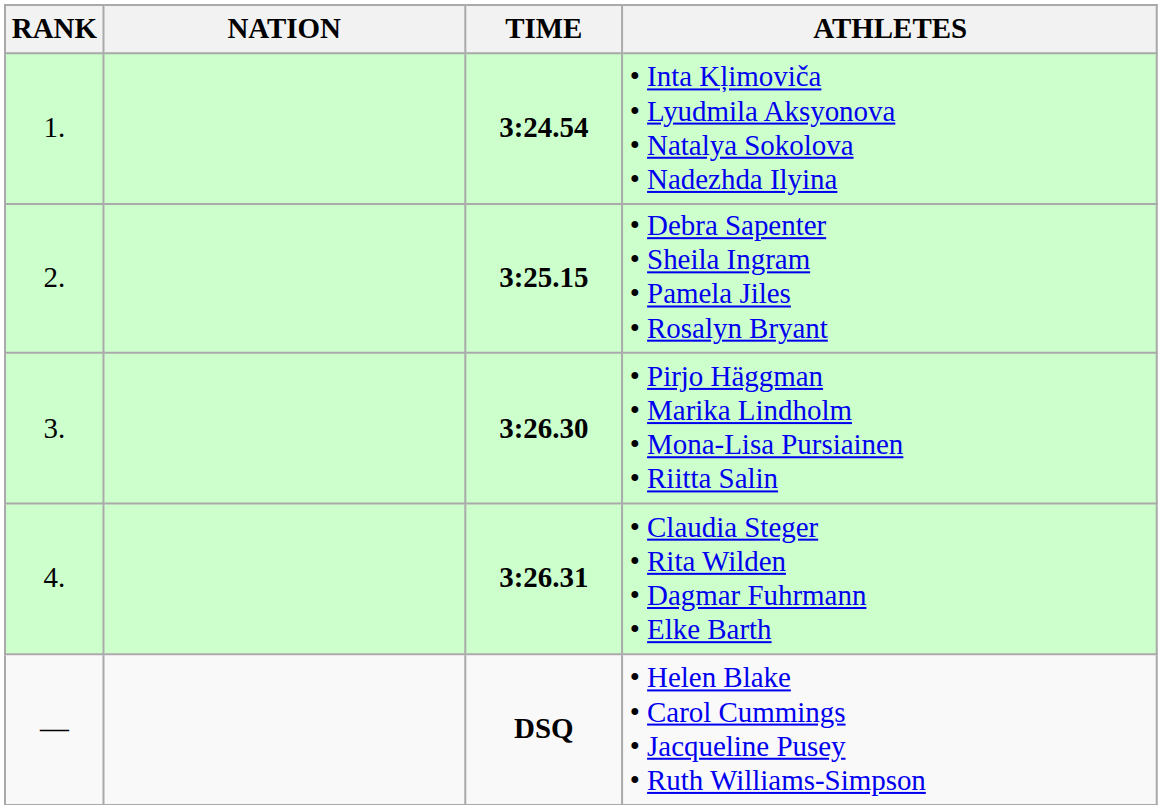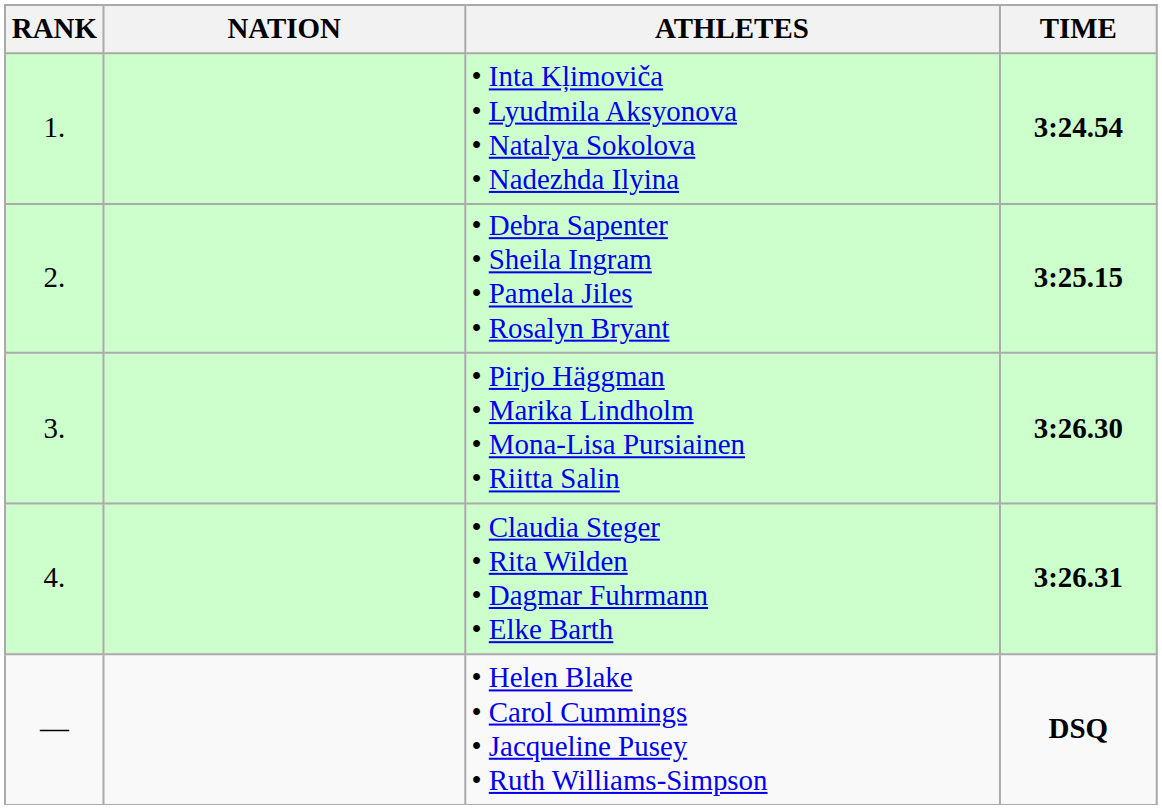columns swapped: (890, 28) <-> (544, 28)
